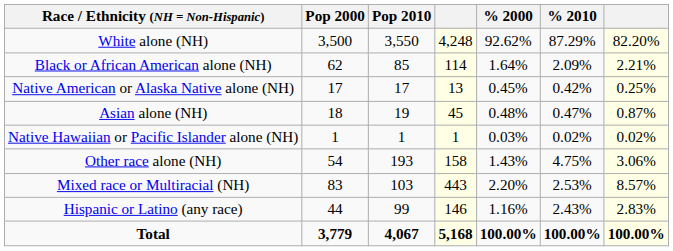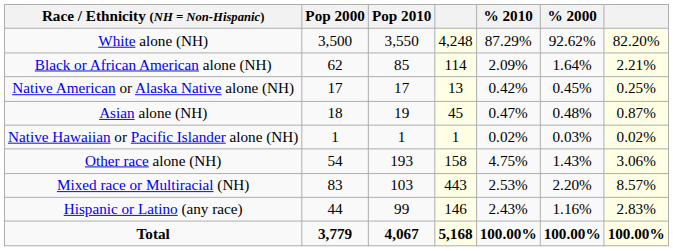columns swapped: (508, 16) <-> (572, 16)
